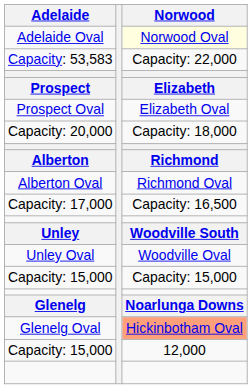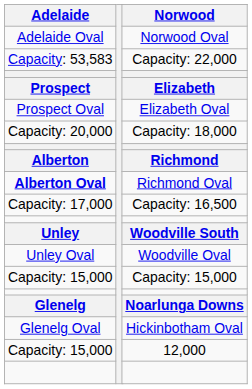(184, 37) lightyellow background -> (184, 37) no background
(60, 182) normal -> (60, 182) bold
(184, 328) lightsalmon background -> (184, 328) no background
